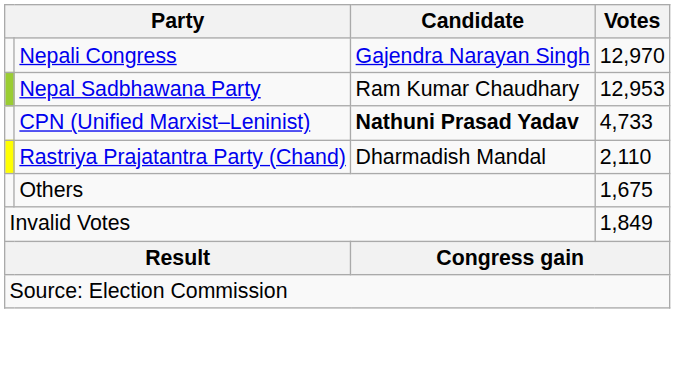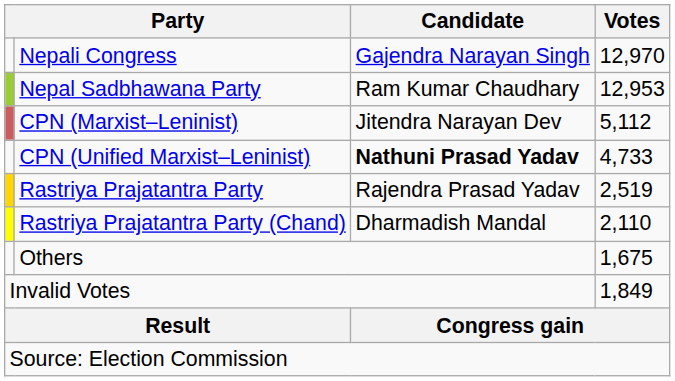+ row: (129, 122)
+ row: (141, 190)
